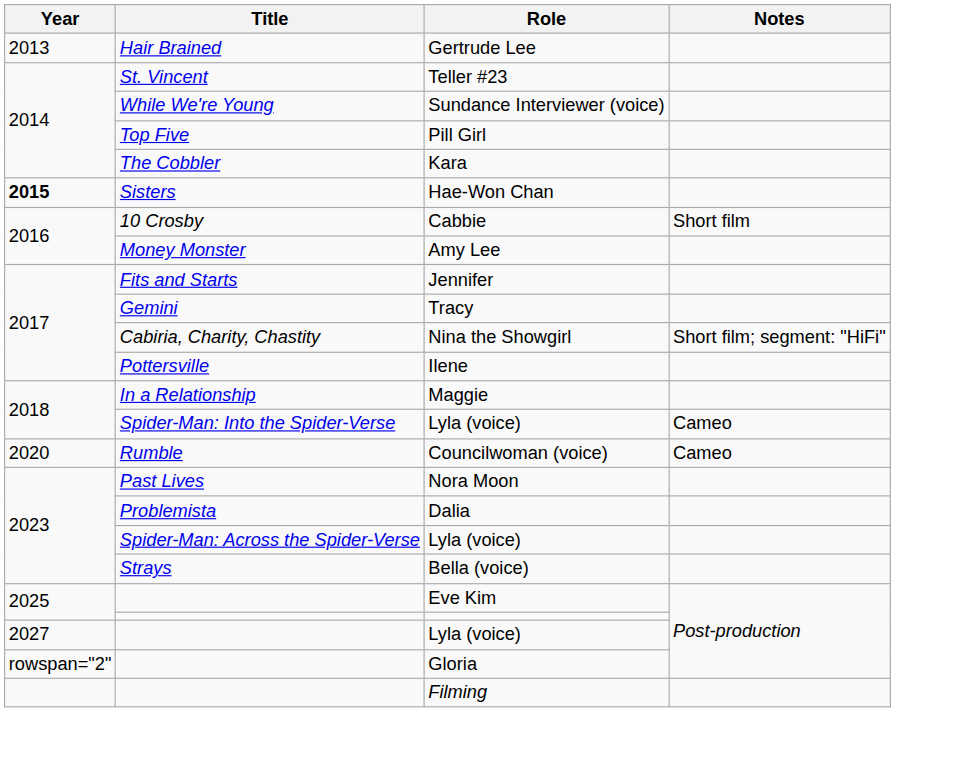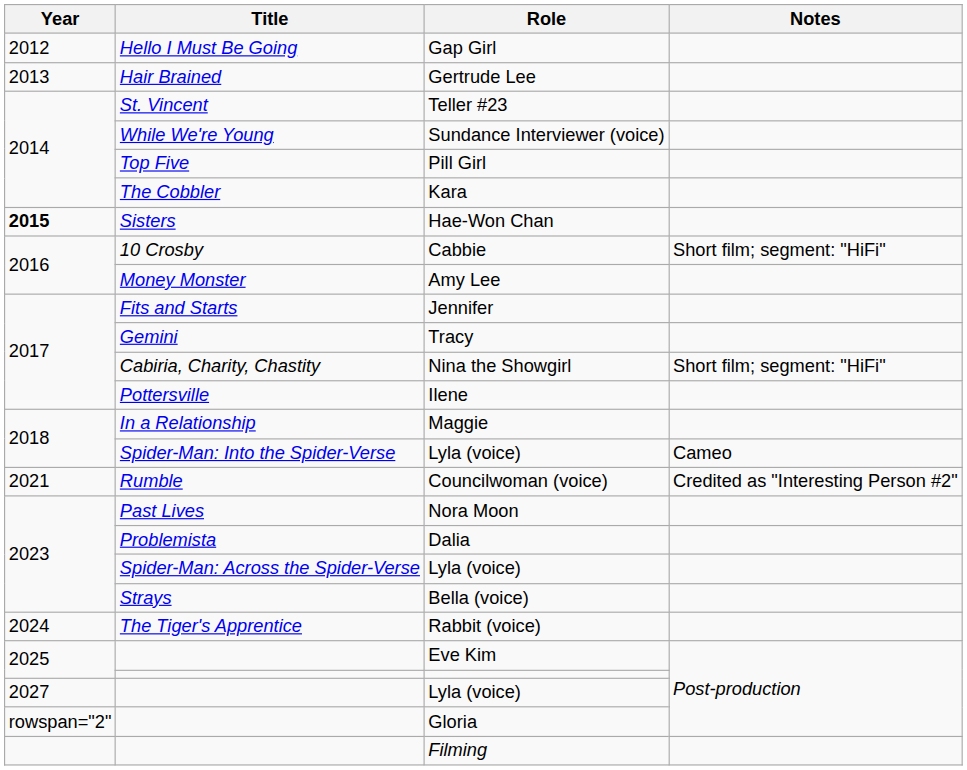+ row: (209, 47)
(712, 221) Short film -> (779, 250) Short film; segment: "HiFi"
(29, 452) 2020 -> (29, 481) 2021
(702, 452) Cameo -> (815, 481) Credited as "Interesting Person #2"
+ row: (211, 626)
